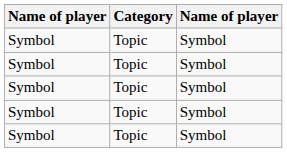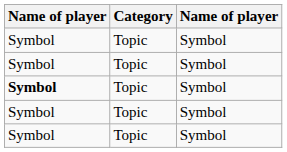(31, 87) normal -> (32, 87) bold
